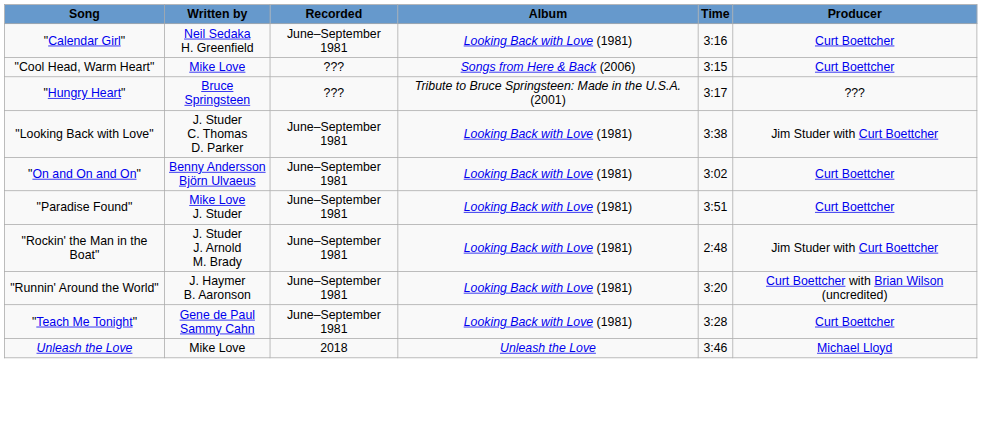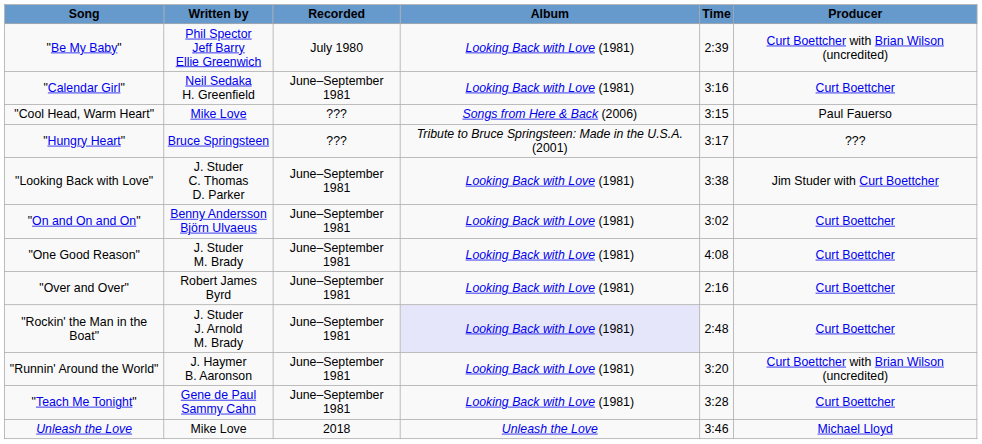+ row: (84, 47)
(855, 67) Curt Boettcher -> (855, 114) Paul Fauerso
+ row: (84, 254)
+ row: (84, 288)
- row: (84, 207)
(548, 248) no background -> (550, 328) lavender background
(855, 248) Jim Studer with Curt Boettcher -> (855, 328) Curt Boettcher
